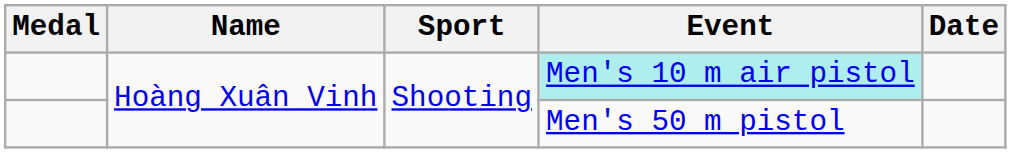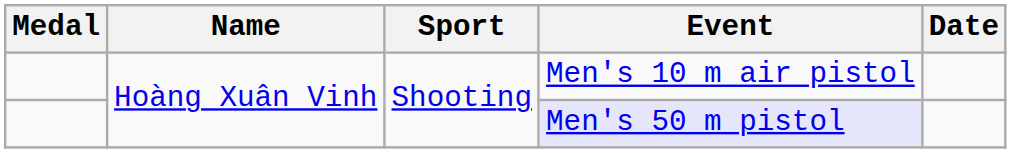(730, 76) paleturquoise background -> (730, 76) no background
(695, 124) no background -> (695, 124) lavender background
